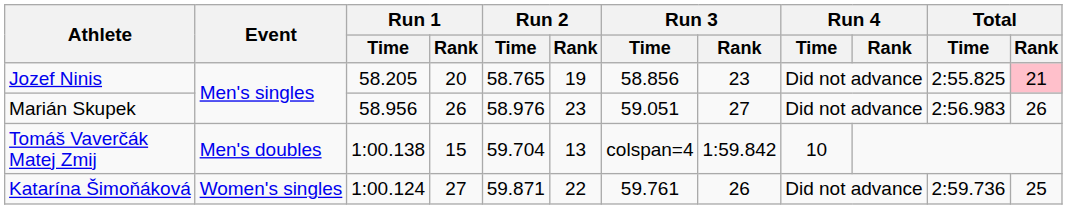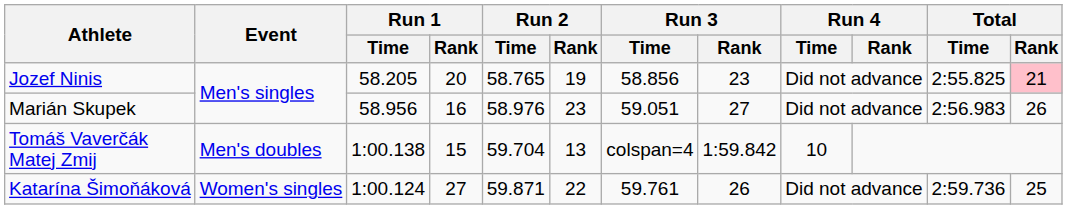(456, 108) 26 -> (456, 108) 16
